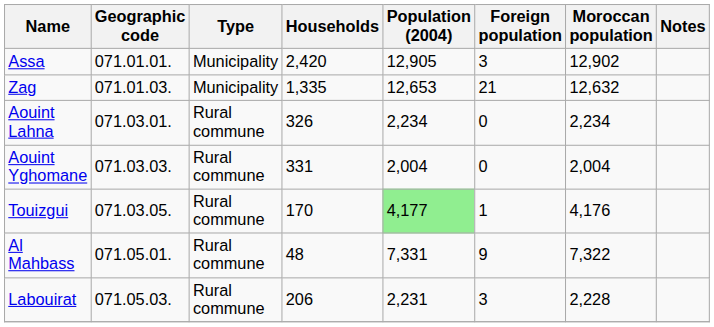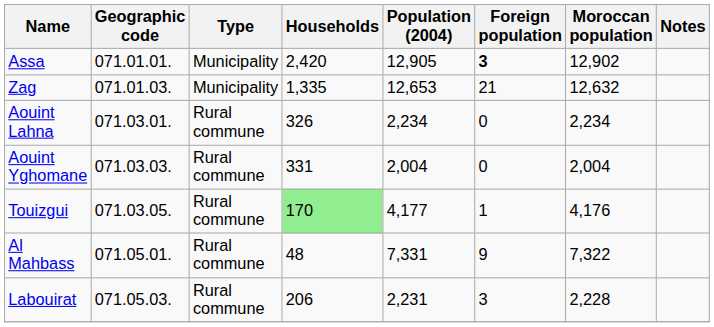(483, 61) normal -> (483, 61) bold
(299, 211) no background -> (299, 211) lightgreen background
(407, 211) lightgreen background -> (407, 211) no background
